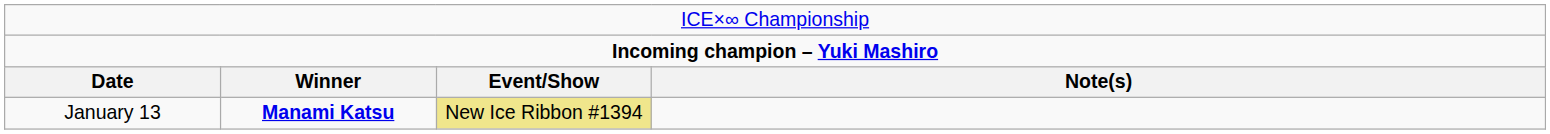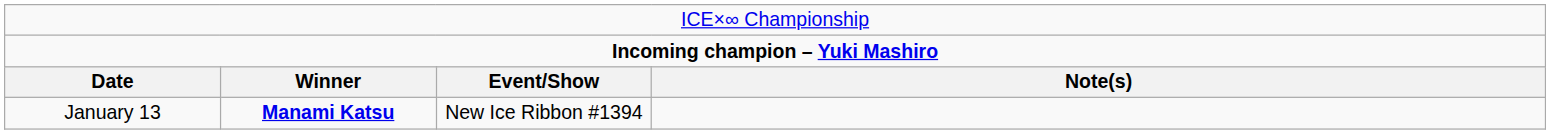(544, 112) khaki background -> (544, 112) no background
